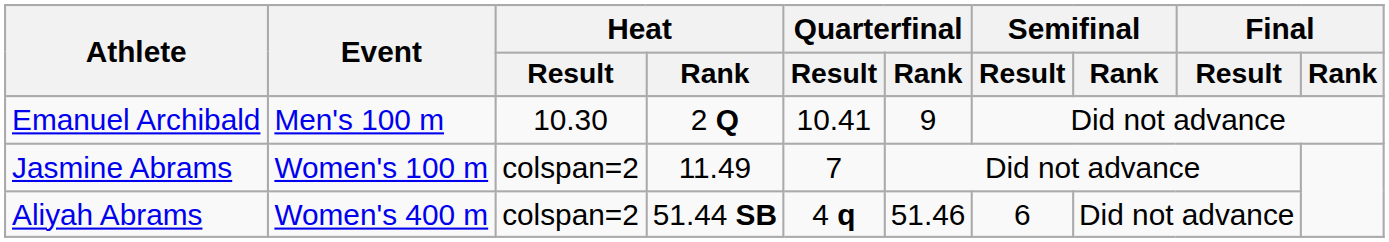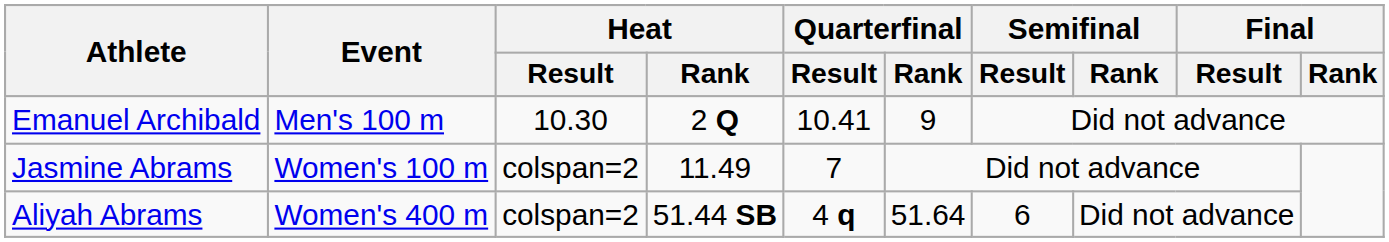(928, 215) 51.46 -> (928, 215) 51.64
